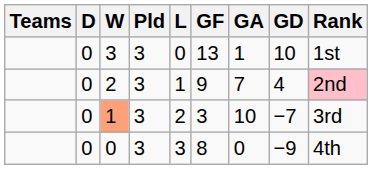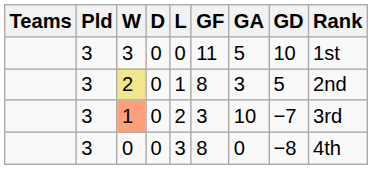columns swapped: (149, 21) <-> (89, 21)
(207, 53) 13 -> (207, 53) 11
(239, 53) 1 -> (239, 53) 5
(111, 85) no background -> (128, 85) khaki background
(202, 85) 9 -> (202, 85) 8
(239, 85) 7 -> (239, 85) 3
(279, 85) 4 -> (279, 85) 5
(330, 85) pink background -> (330, 85) no background
(285, 148) −9 -> (285, 148) −8
